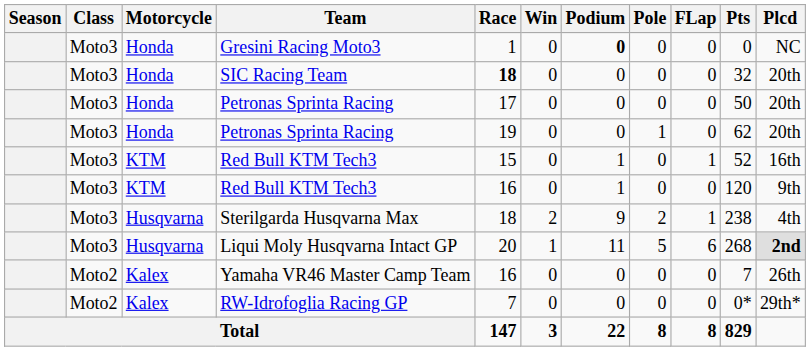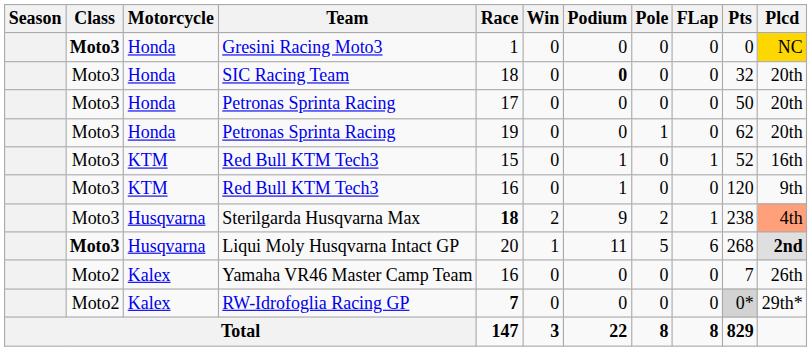(94, 47) normal -> (95, 47) bold
(621, 47) bold -> (623, 47) normal
(788, 47) no background -> (790, 47) gold background
(508, 75) bold -> (509, 75) normal
(621, 75) normal -> (623, 75) bold
(508, 217) normal -> (509, 217) bold
(789, 217) no background -> (791, 217) lightsalmon background
(94, 246) normal -> (95, 246) bold
(512, 302) normal -> (514, 302) bold
(743, 302) no background -> (745, 302) lightgrey background
